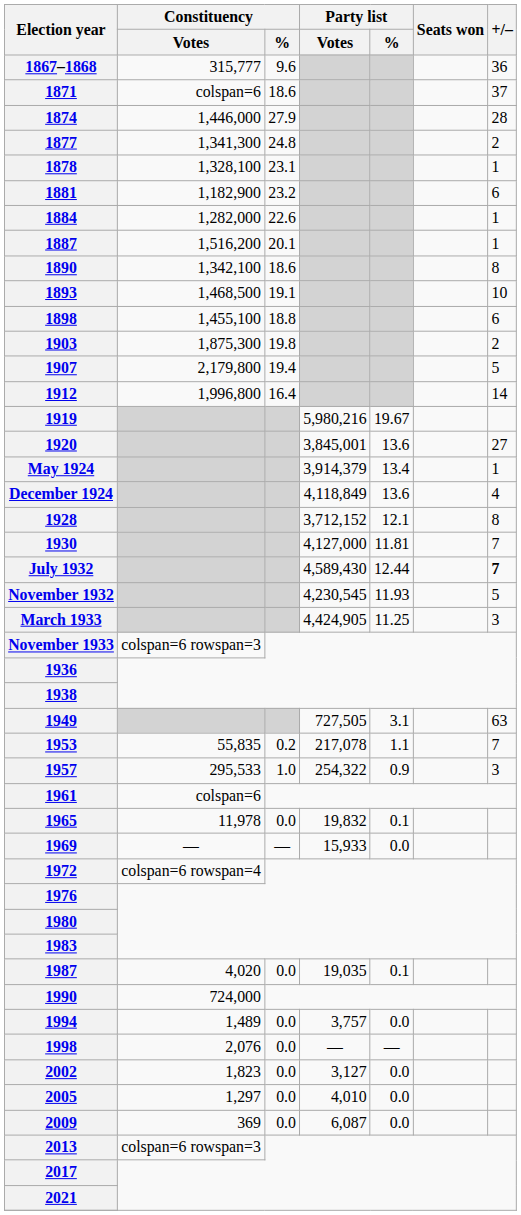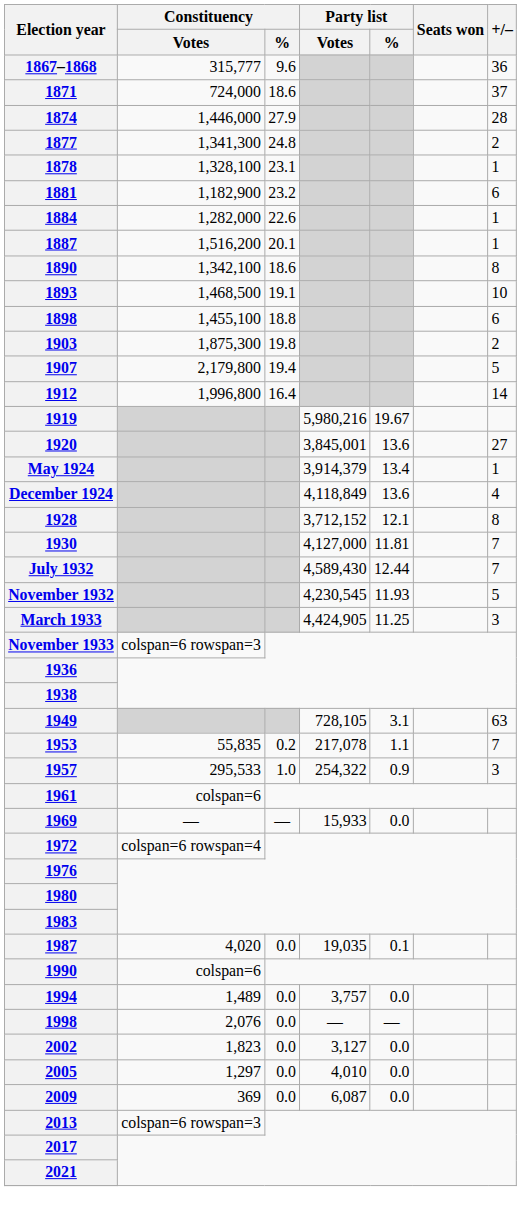(228, 92) colspan=6 -> (235, 92) 724,000
(495, 569) bold -> (495, 569) normal
(341, 720) 727,505 -> (341, 720) 728,105
- row: (61, 820)
(235, 996) 724,000 -> (228, 971) colspan=6
